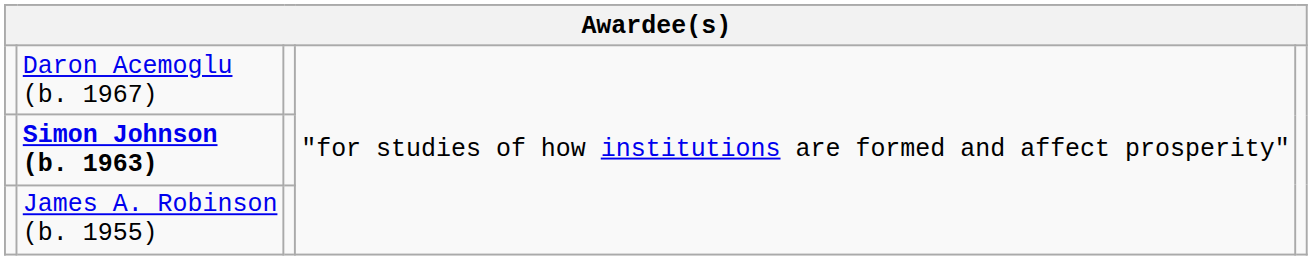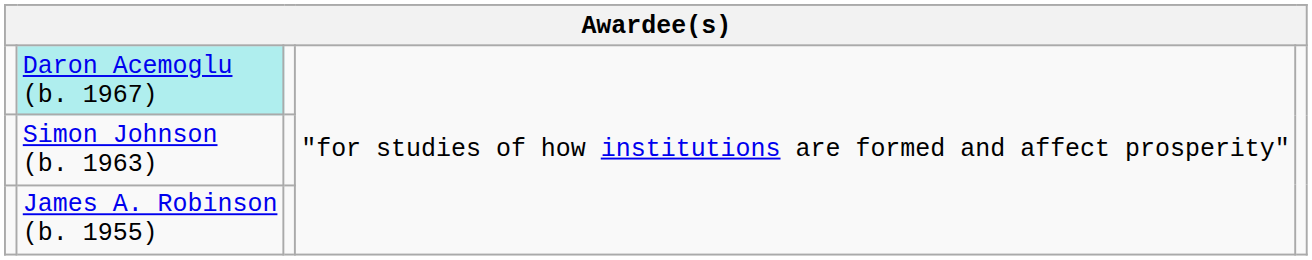(128, 80) no background -> (128, 80) paleturquoise background
(120, 150) bold -> (120, 150) normal
